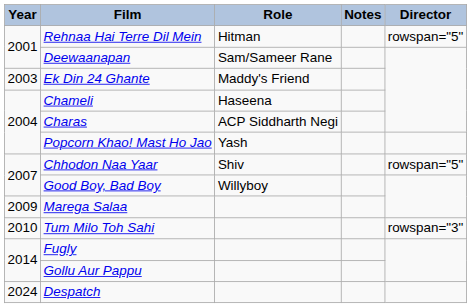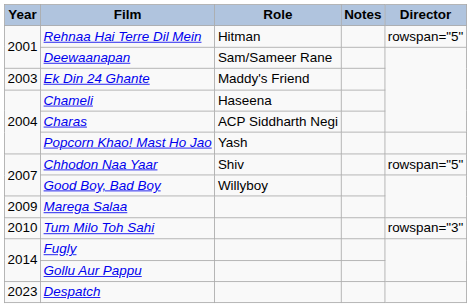(22, 292) 2024 -> (22, 292) 2023
